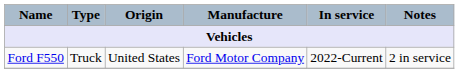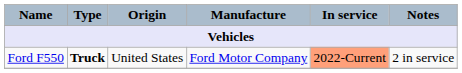(86, 57) normal -> (88, 57) bold
(347, 57) no background -> (350, 57) lightsalmon background
